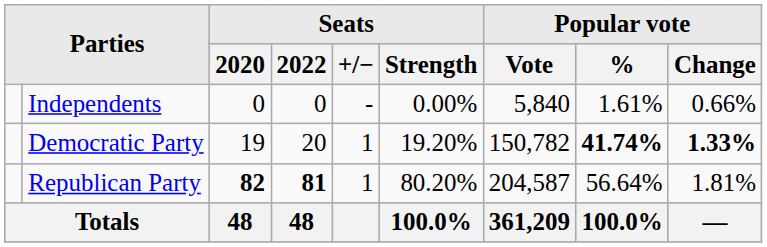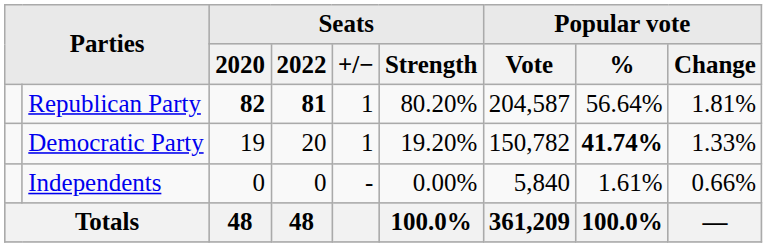rows swapped: (115, 182) <-> (95, 103)
(722, 143) bold -> (724, 143) normal
